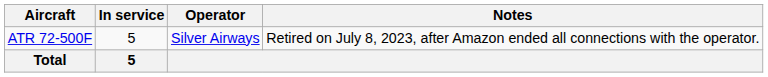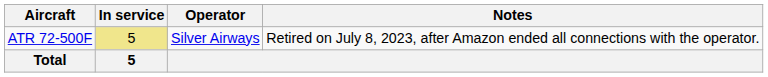(132, 38) no background -> (132, 38) khaki background
